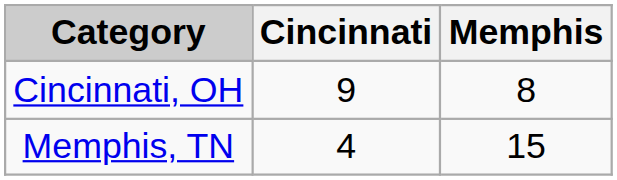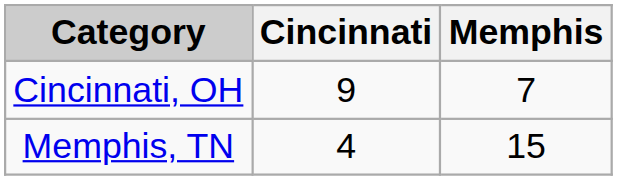(526, 89) 8 -> (526, 89) 7
